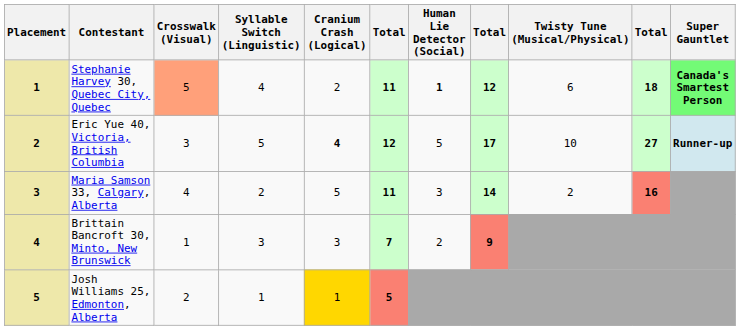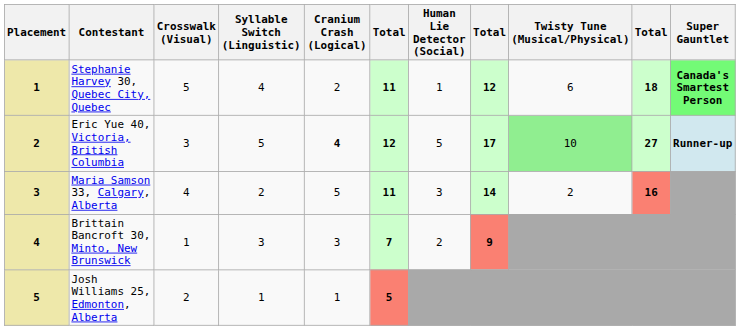(186, 88) lightsalmon background -> (186, 88) no background
(439, 88) bold -> (439, 88) normal
(570, 143) no background -> (570, 143) lightgreen background
(337, 298) gold background -> (337, 298) no background
